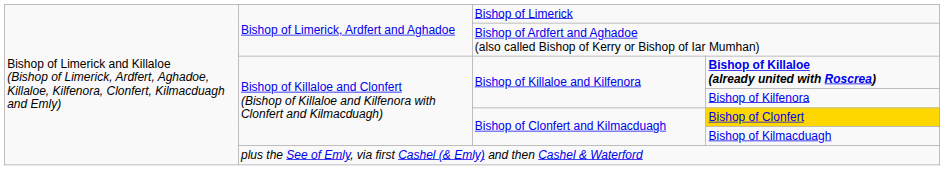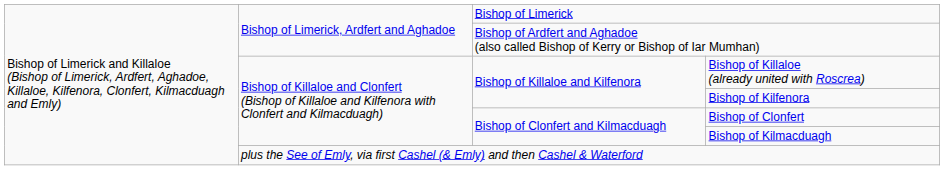(792, 72) bold -> (787, 72) normal
(756, 117) gold background -> (756, 117) no background
